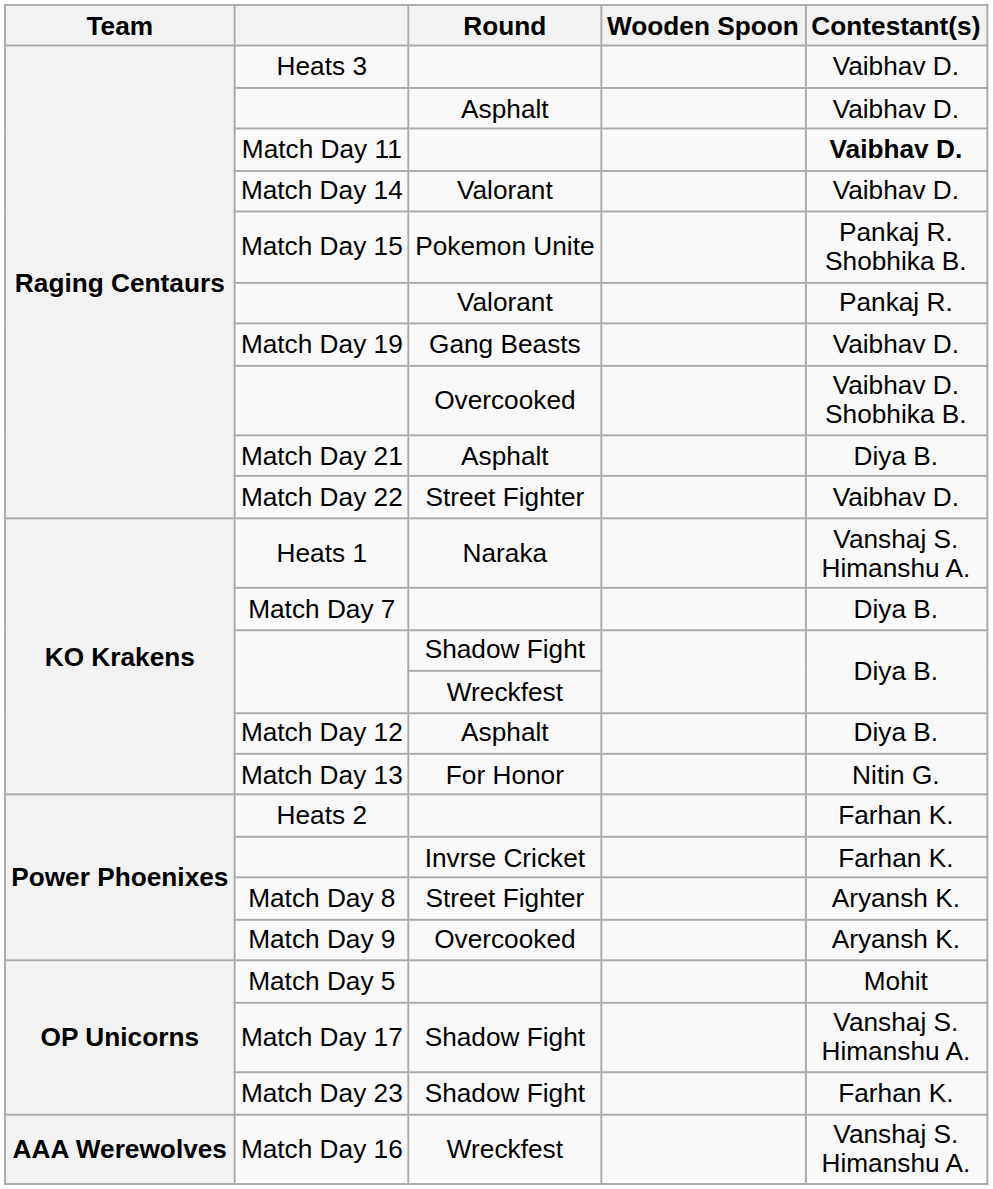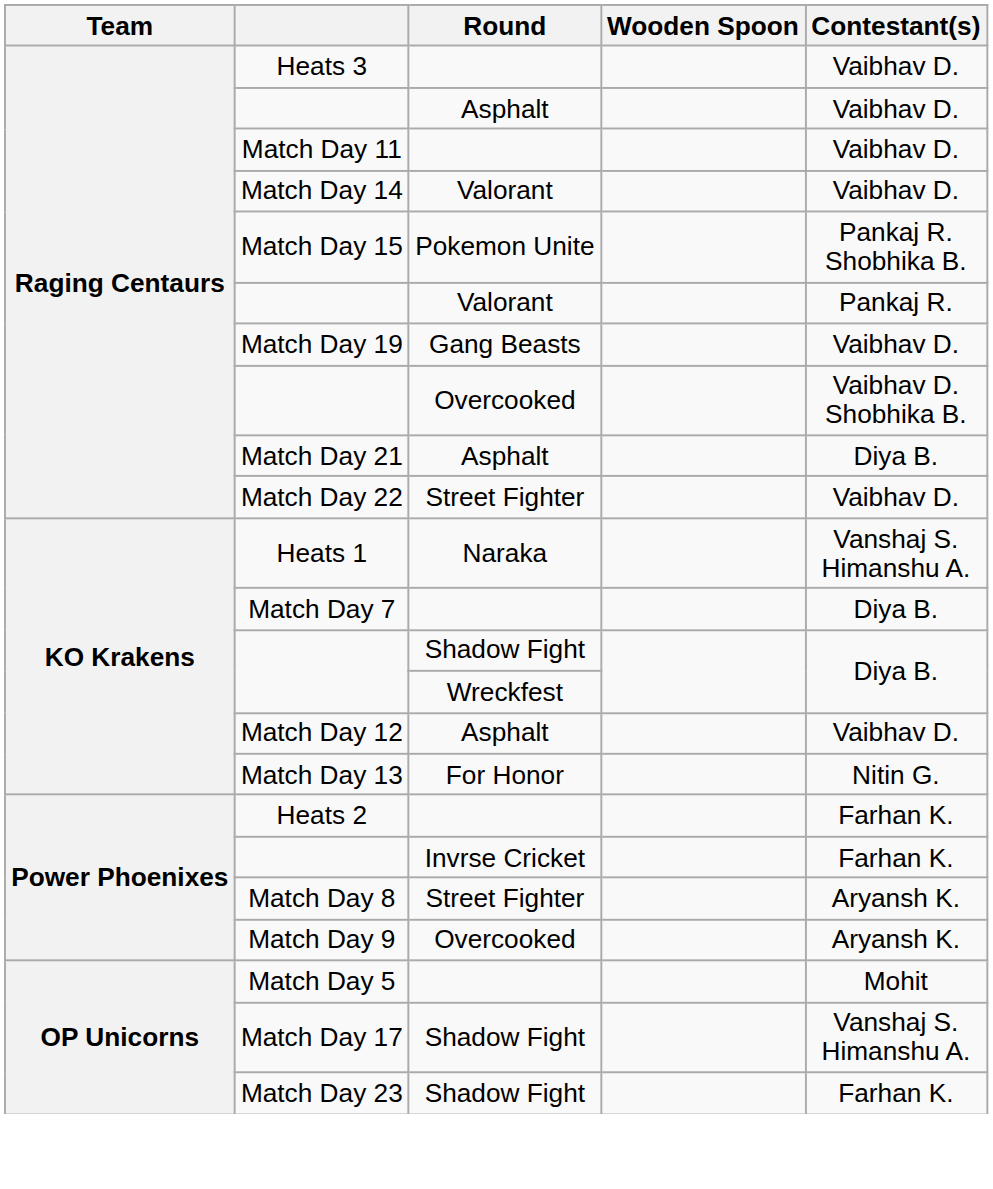(896, 149) bold -> (896, 149) normal
(896, 733) Diya B. -> (896, 733) Vaibhav D.
- row: (322, 1149)
